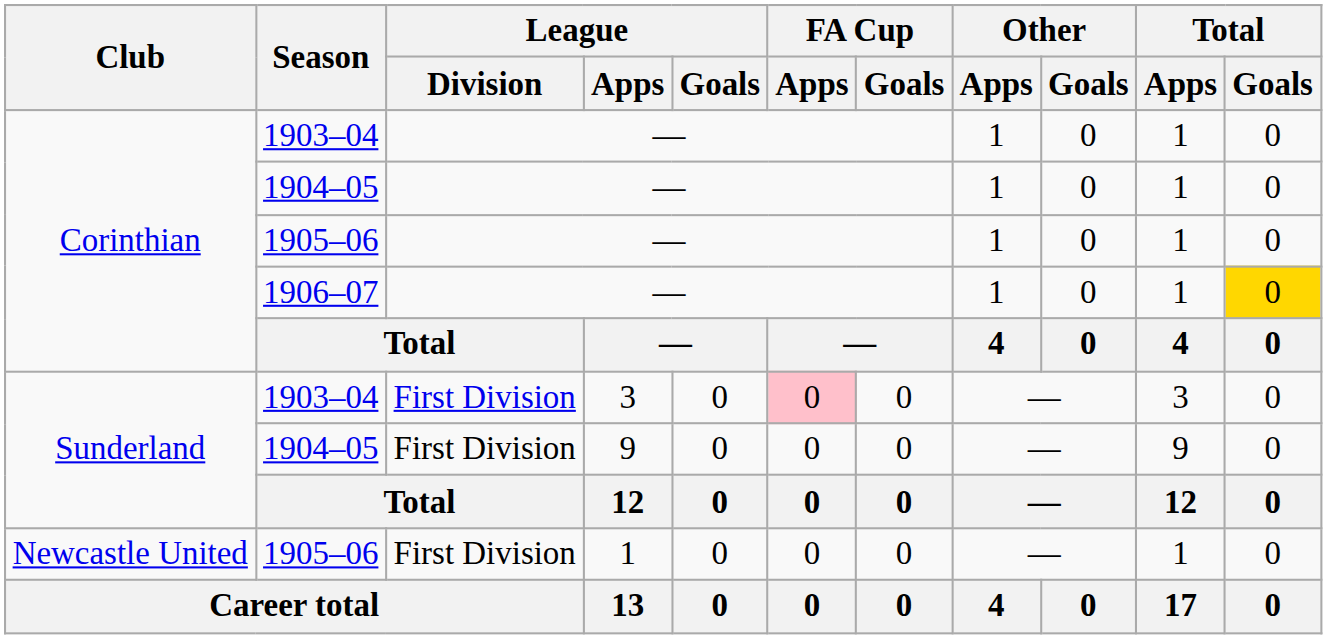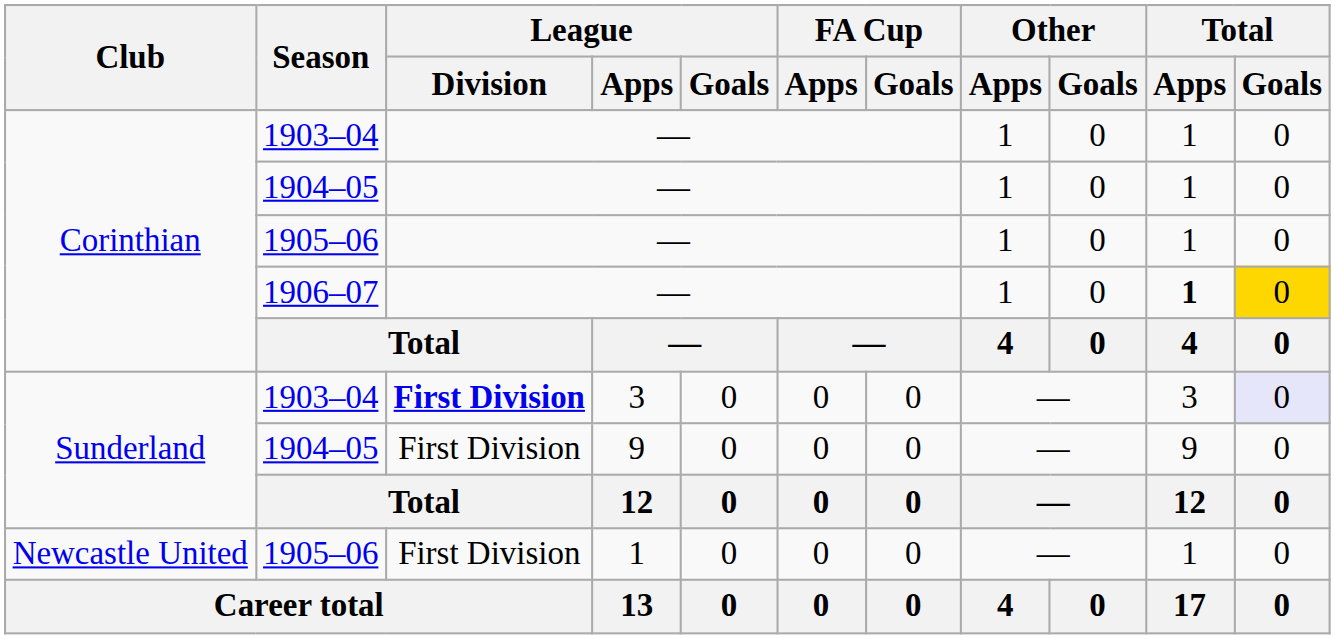(1180, 291) normal -> (1190, 291) bold
(485, 396) normal -> (489, 396) bold
(812, 396) pink background -> (821, 396) no background
(1273, 396) no background -> (1282, 396) lavender background
